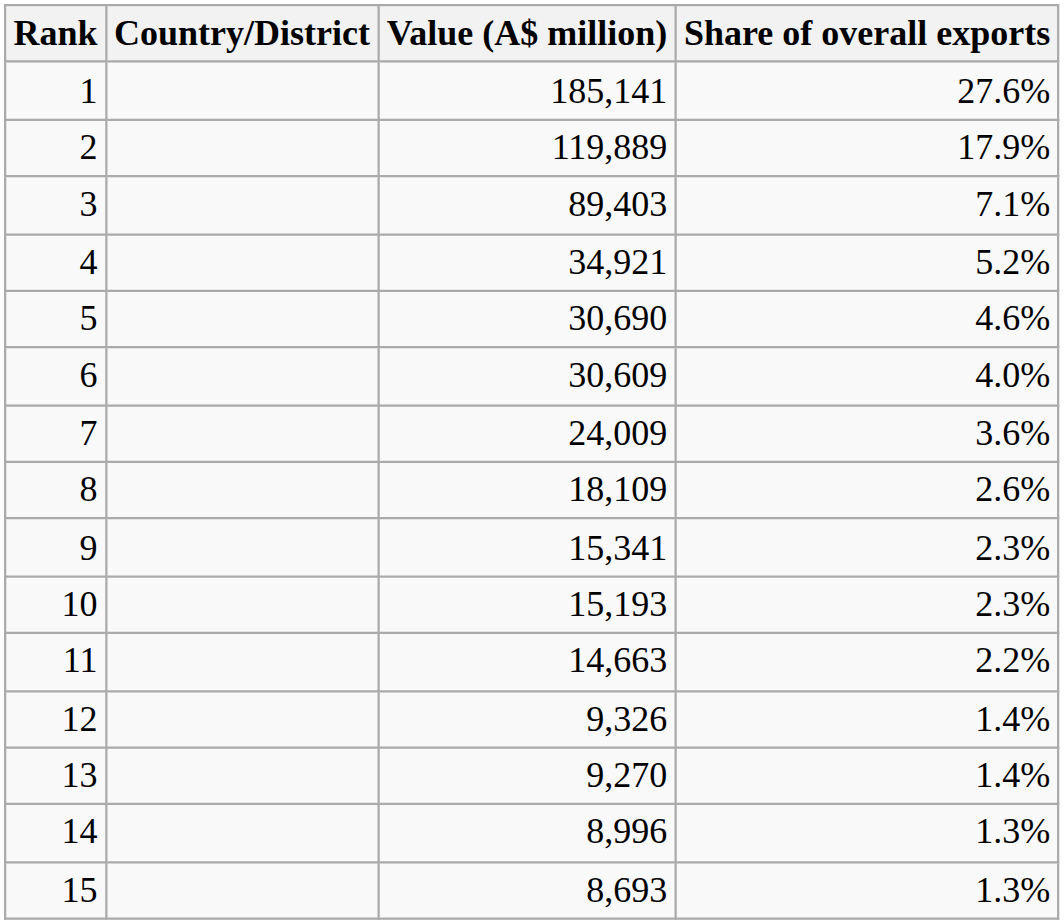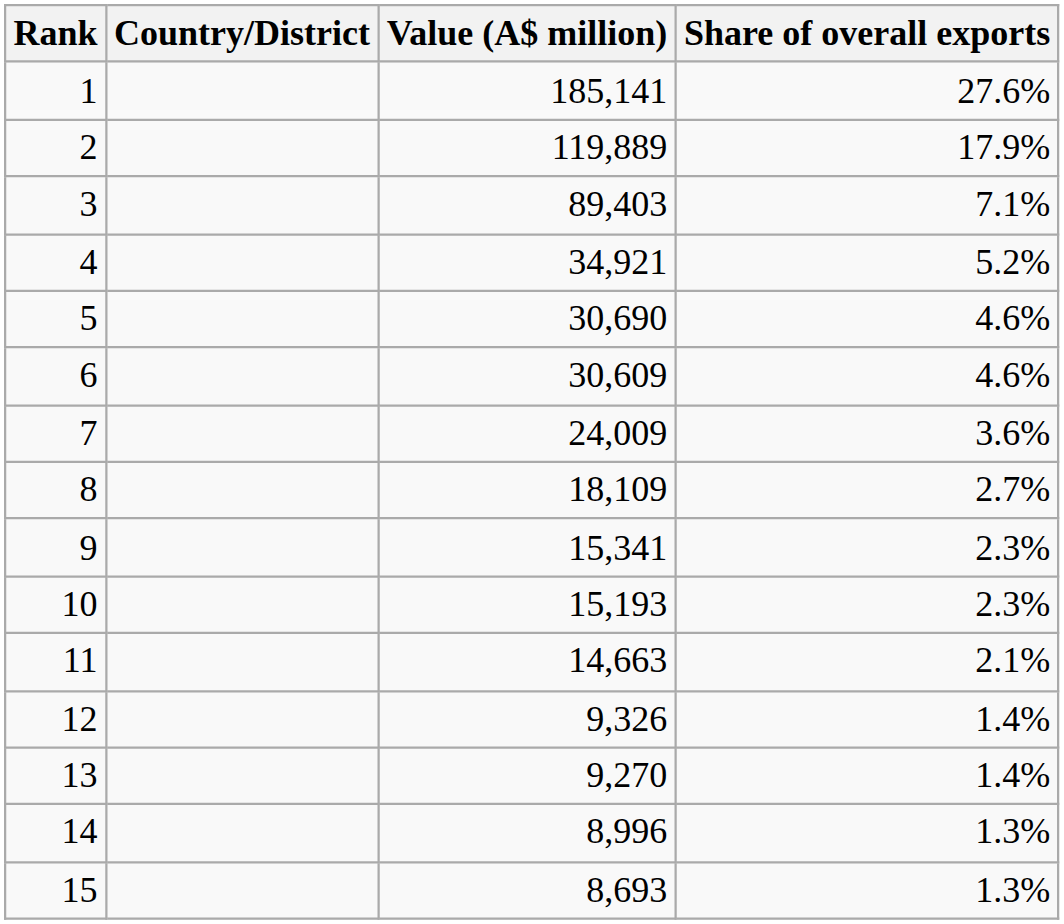(1013, 375) 4.0% -> (1013, 375) 4.6%
(1013, 489) 2.6% -> (1013, 489) 2.7%
(1013, 661) 2.2% -> (1013, 661) 2.1%
